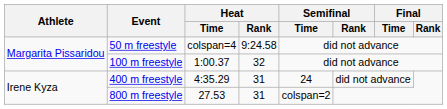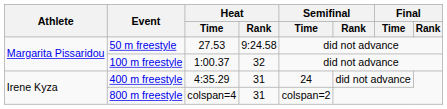(212, 46) colspan=4 -> (212, 46) 27.53
(212, 96) 27.53 -> (212, 96) colspan=4
